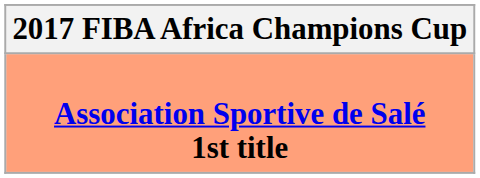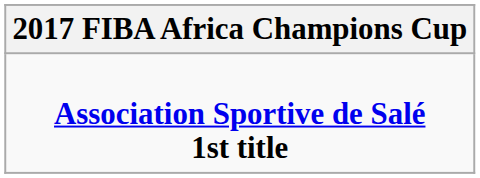(240, 130) lightsalmon background -> (240, 130) no background
